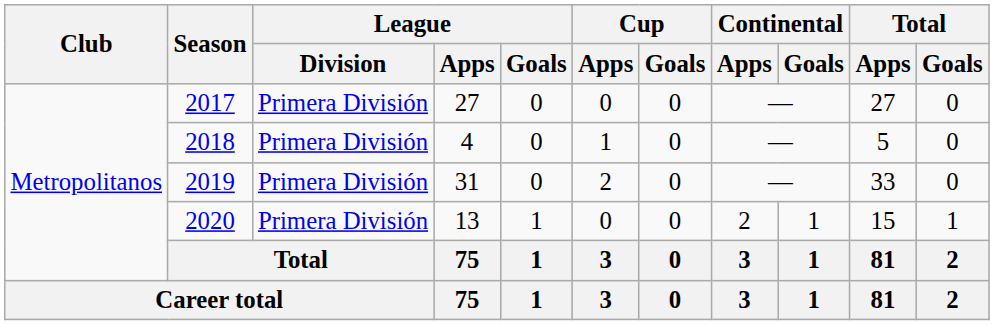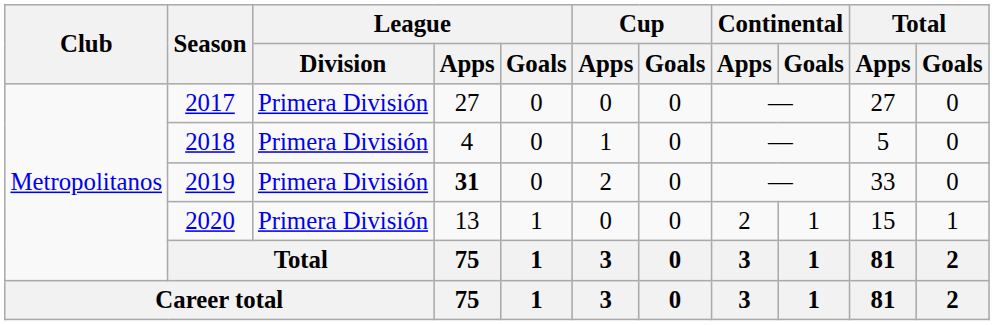(467, 181) normal -> (467, 181) bold
